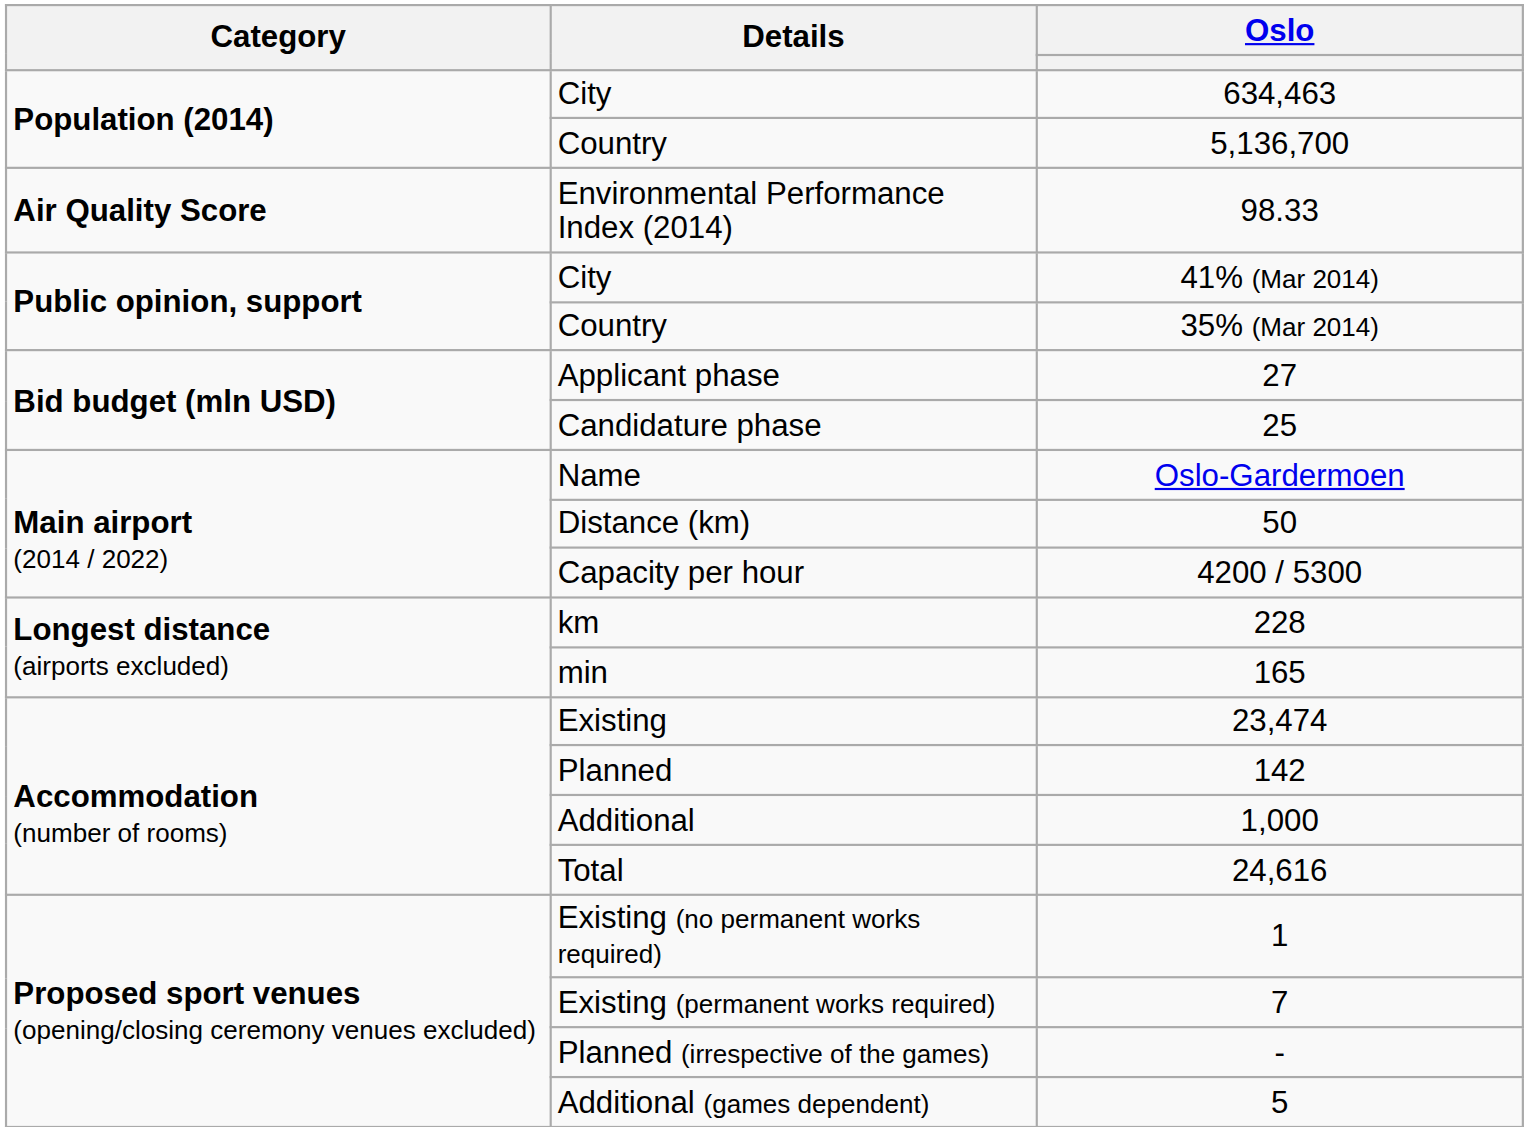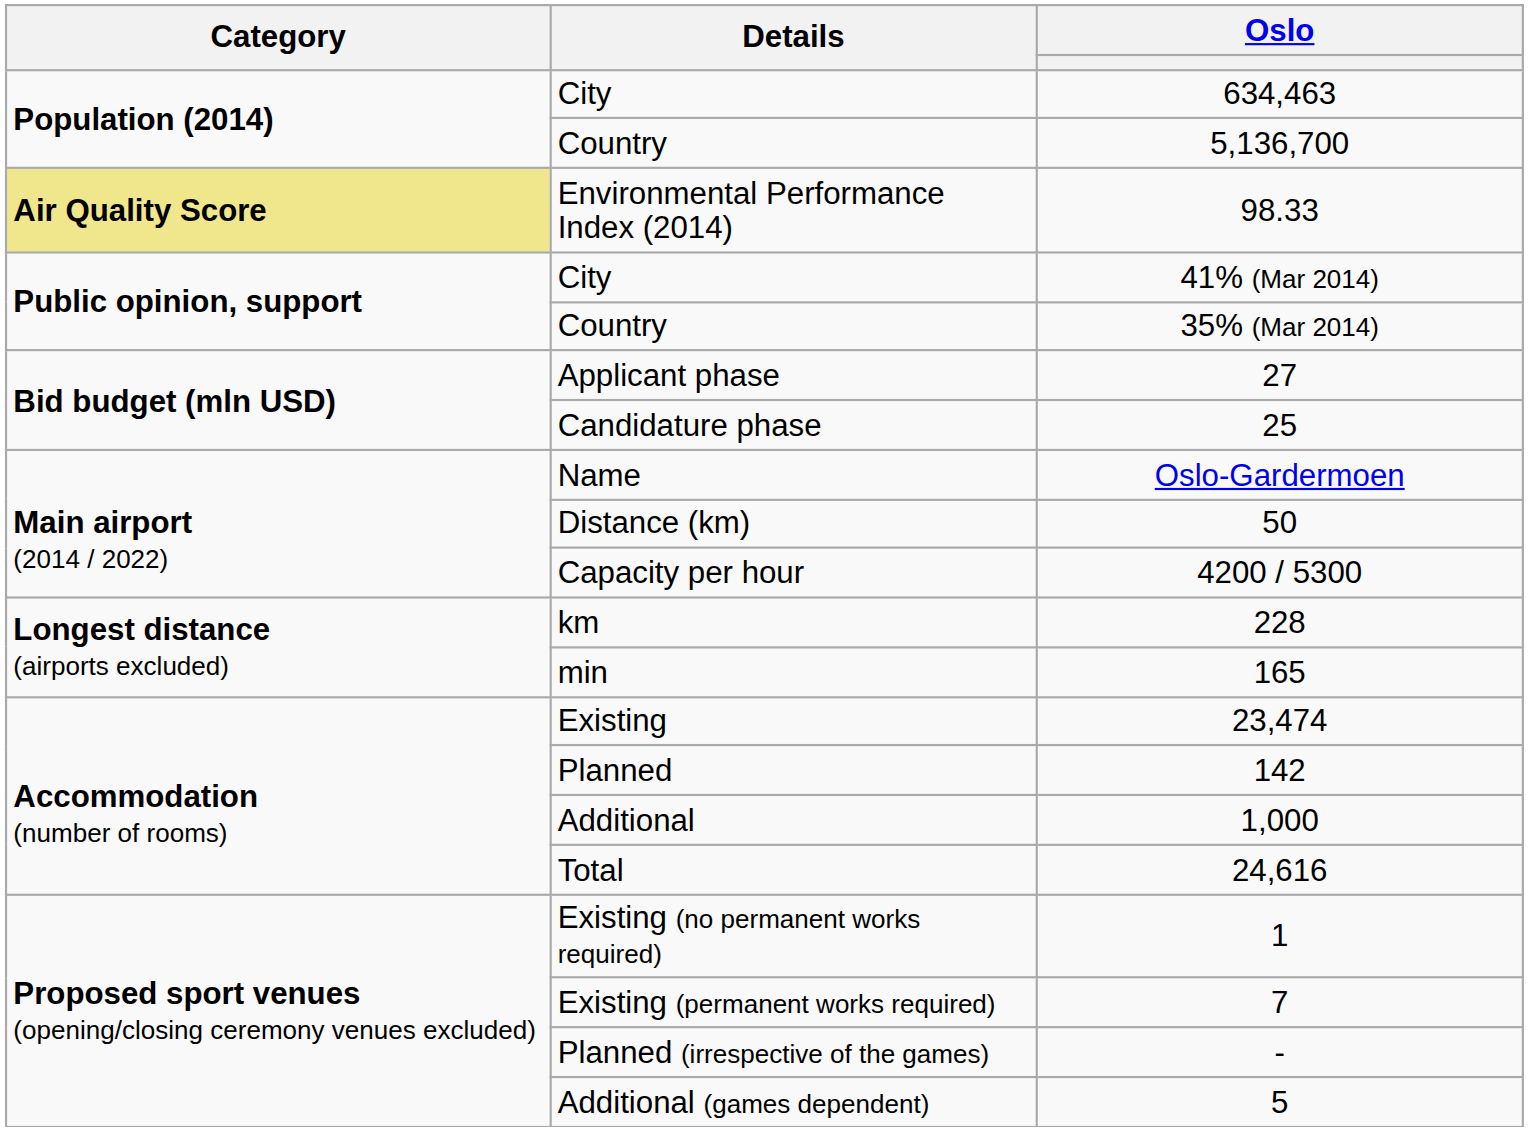(140, 210) no background -> (140, 210) khaki background
